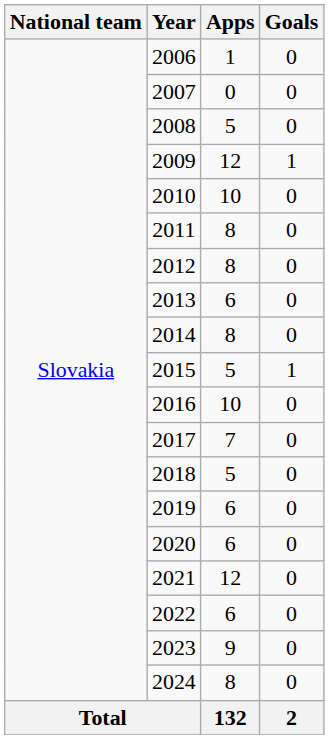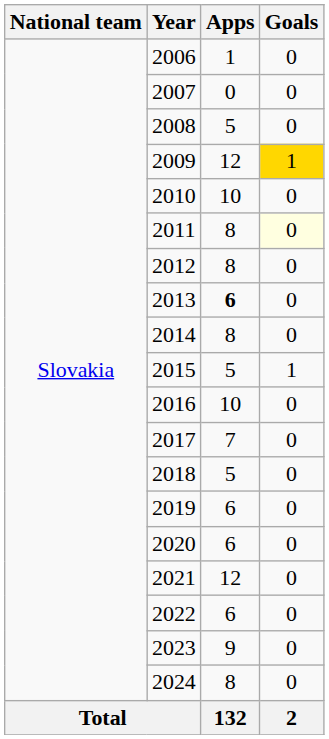(292, 160) no background -> (292, 160) gold background
(292, 230) no background -> (292, 230) lightyellow background
(230, 299) normal -> (230, 299) bold
